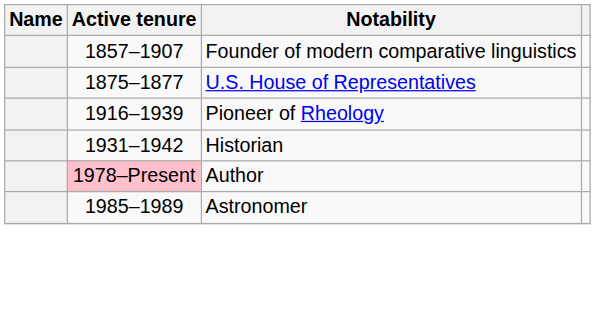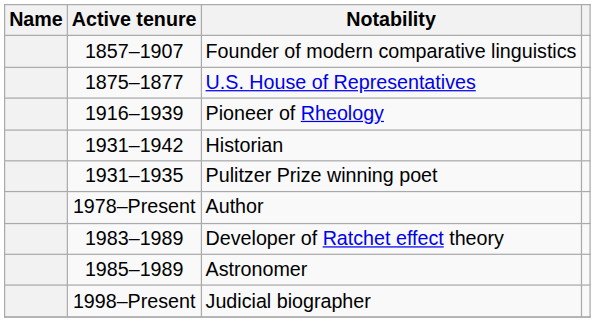+ row: (322, 176)
(134, 176) pink background -> (134, 207) no background
+ row: (355, 238)
+ row: (288, 301)
